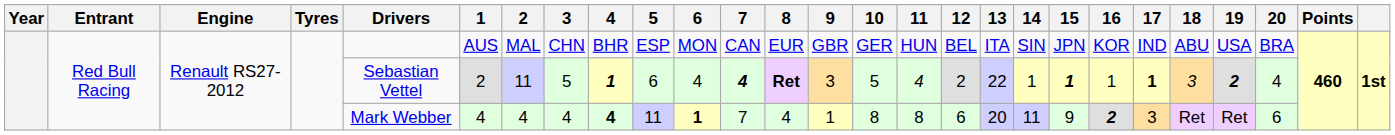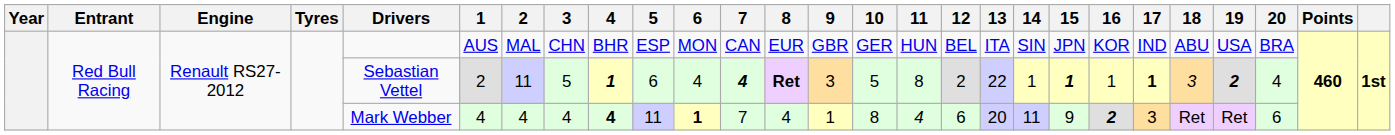(919, 81) 4 -> (919, 81) 8
(919, 117) 8 -> (919, 117) 4
